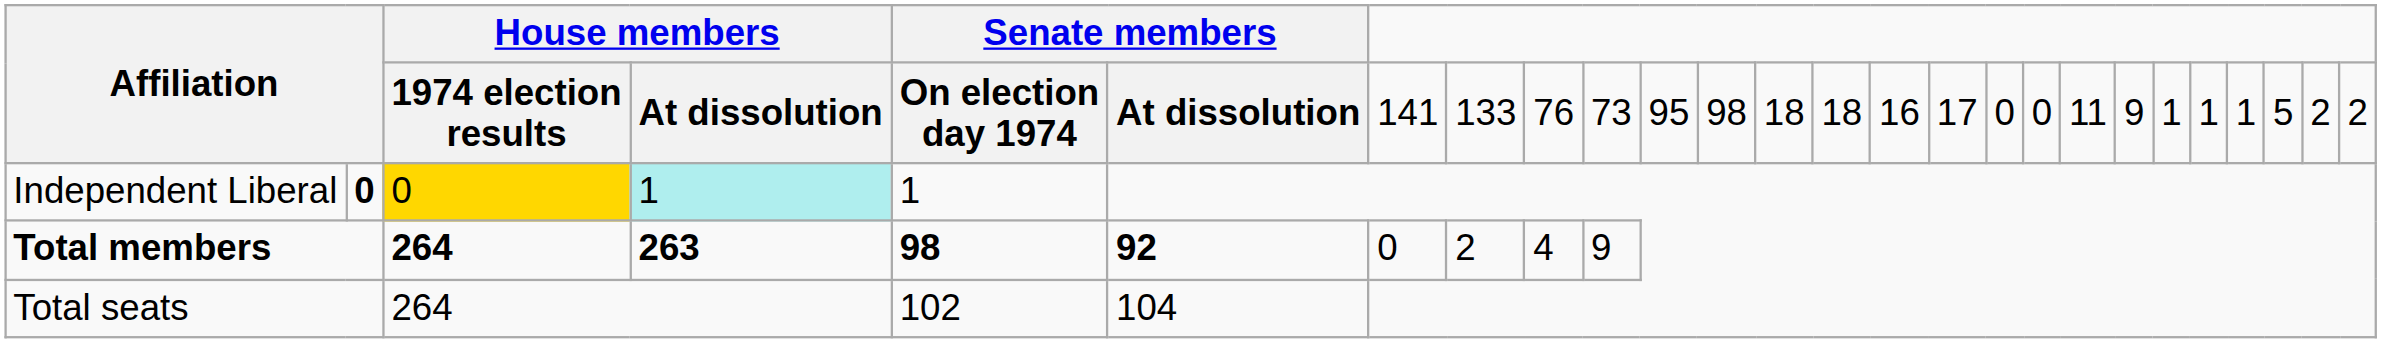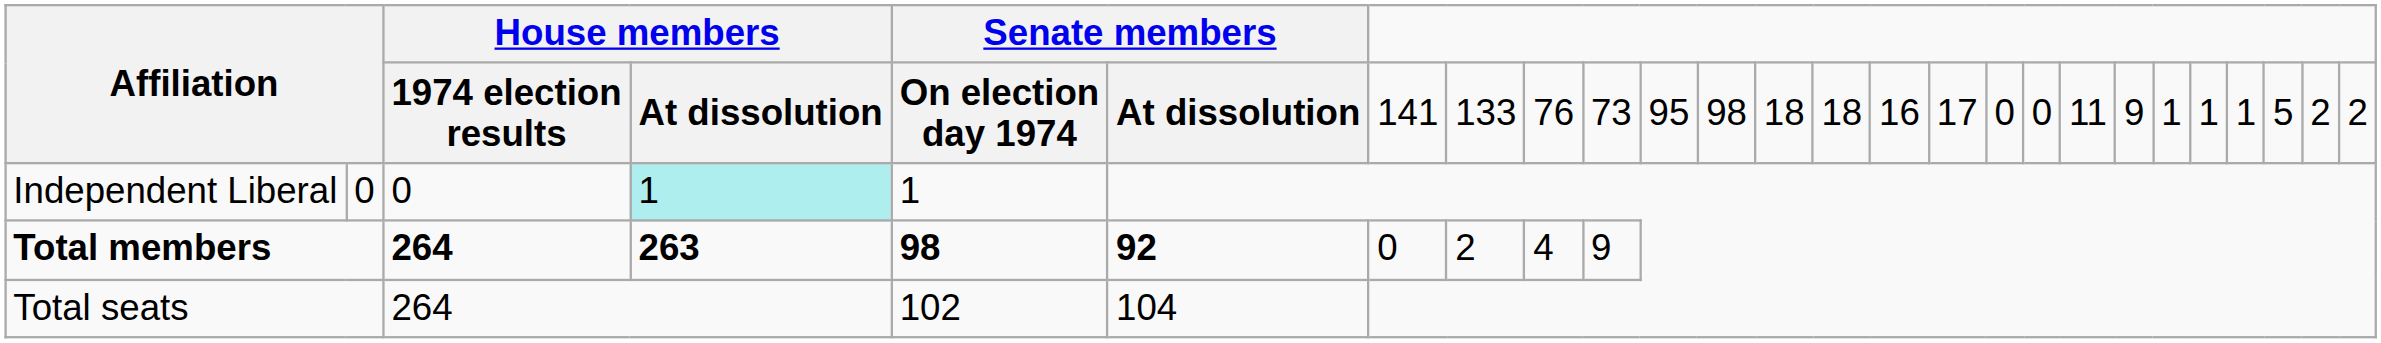(364, 190) bold -> (364, 190) normal
(402, 190) gold background -> (402, 190) no background
